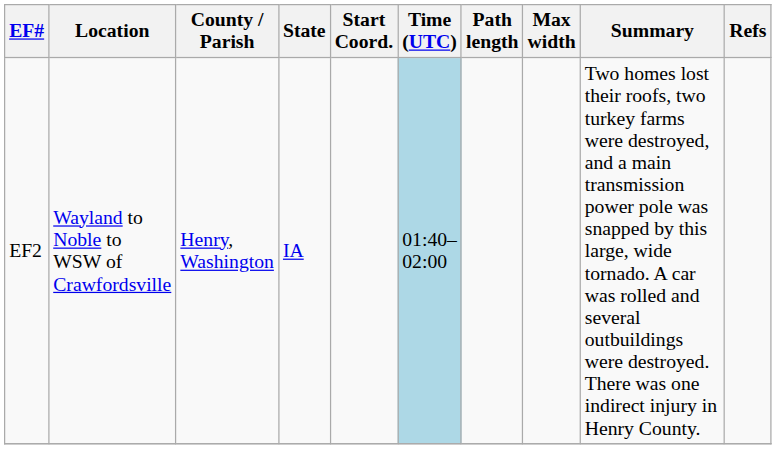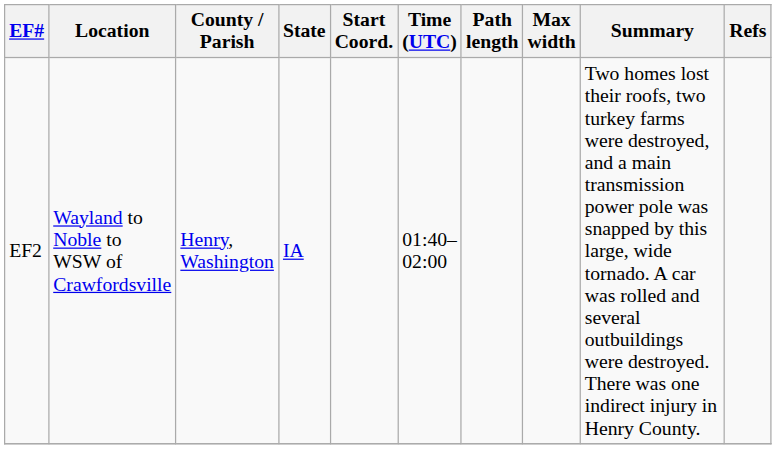(430, 250) lightblue background -> (430, 250) no background
